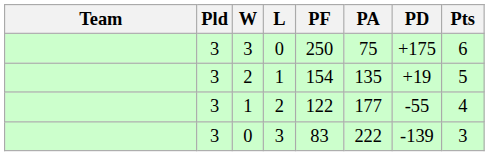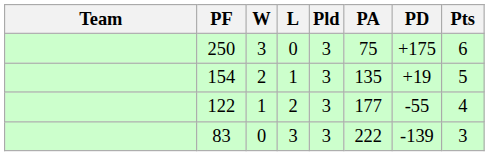columns swapped: (215, 19) <-> (319, 19)
